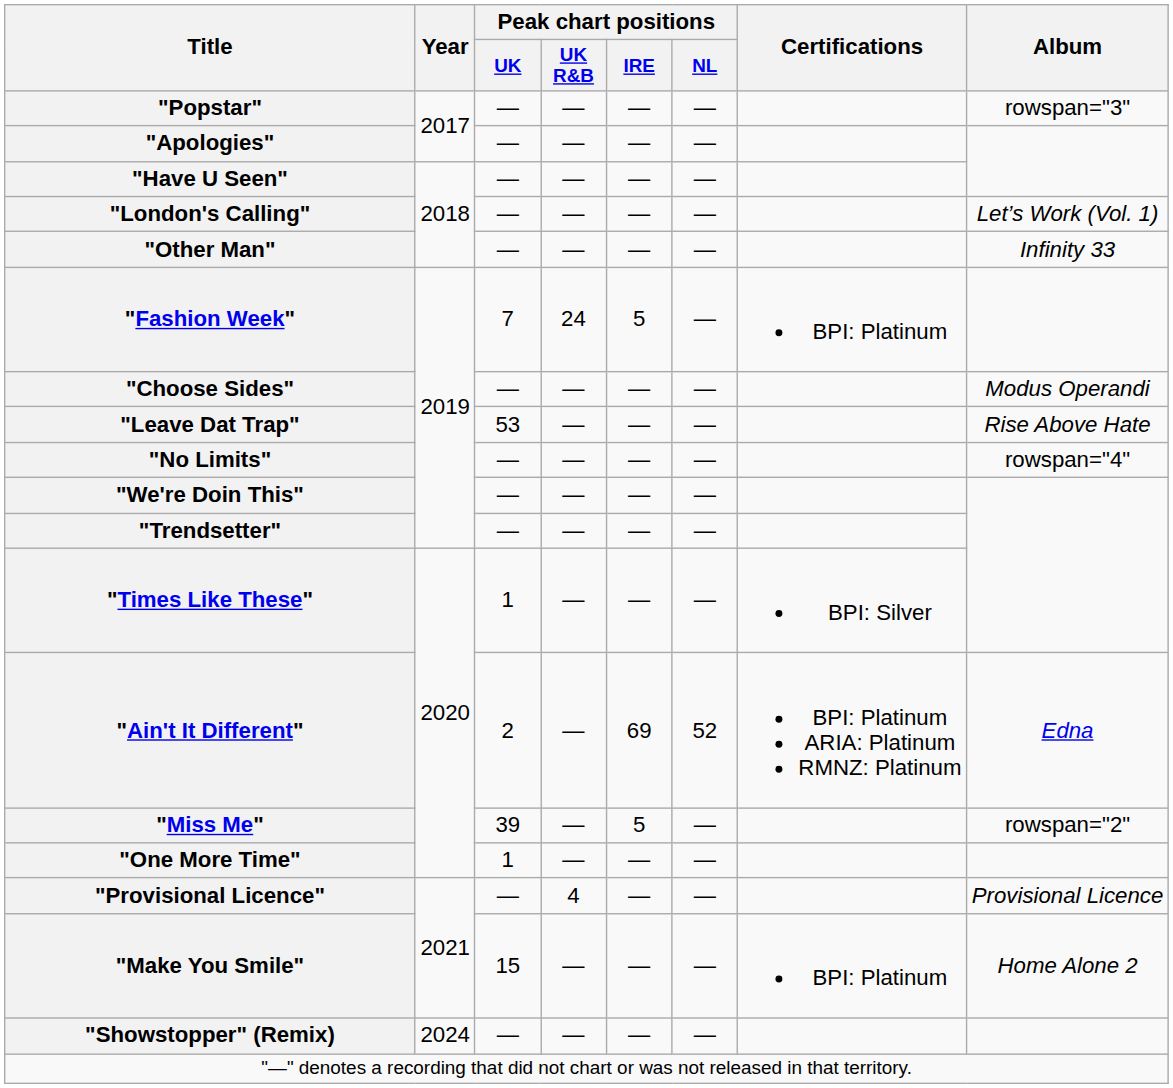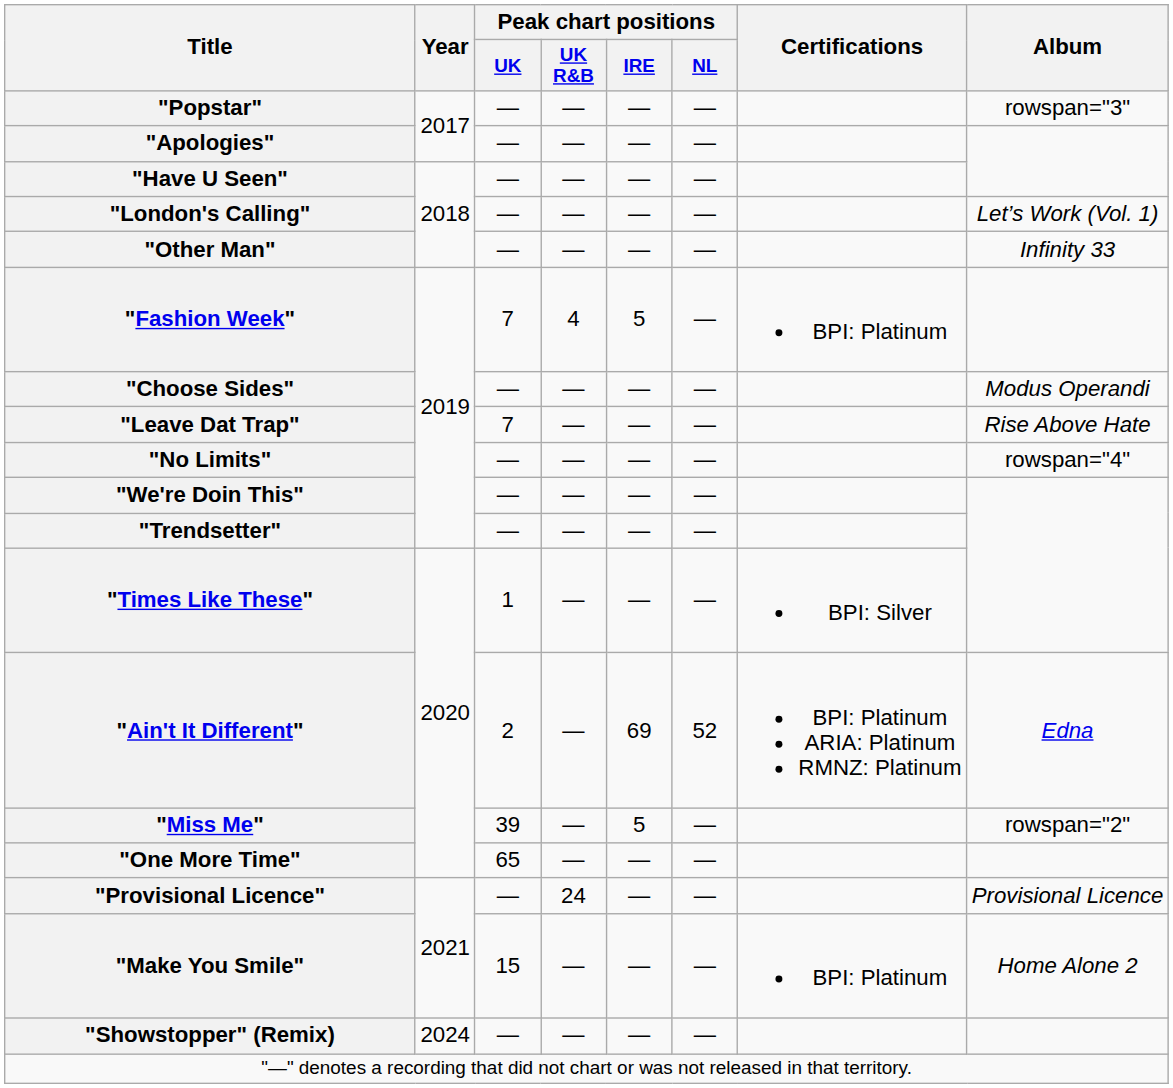(573, 319) 24 -> (573, 319) 4
(508, 424) 53 -> (508, 424) 7
(508, 860) 1 -> (508, 860) 65
(573, 895) 4 -> (573, 895) 24
